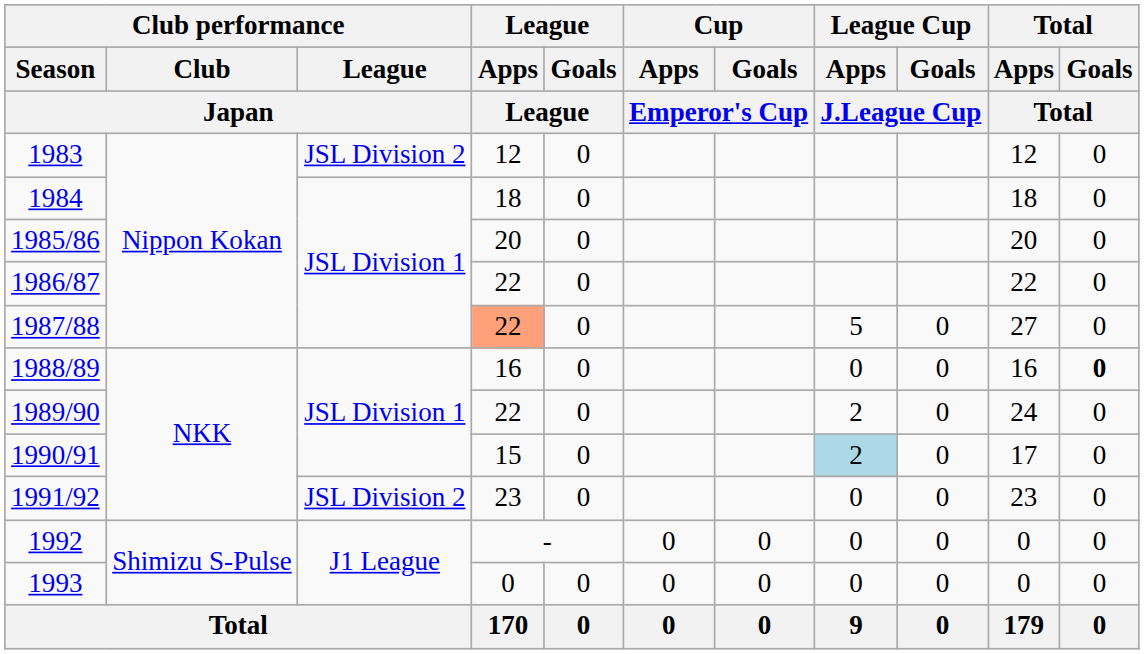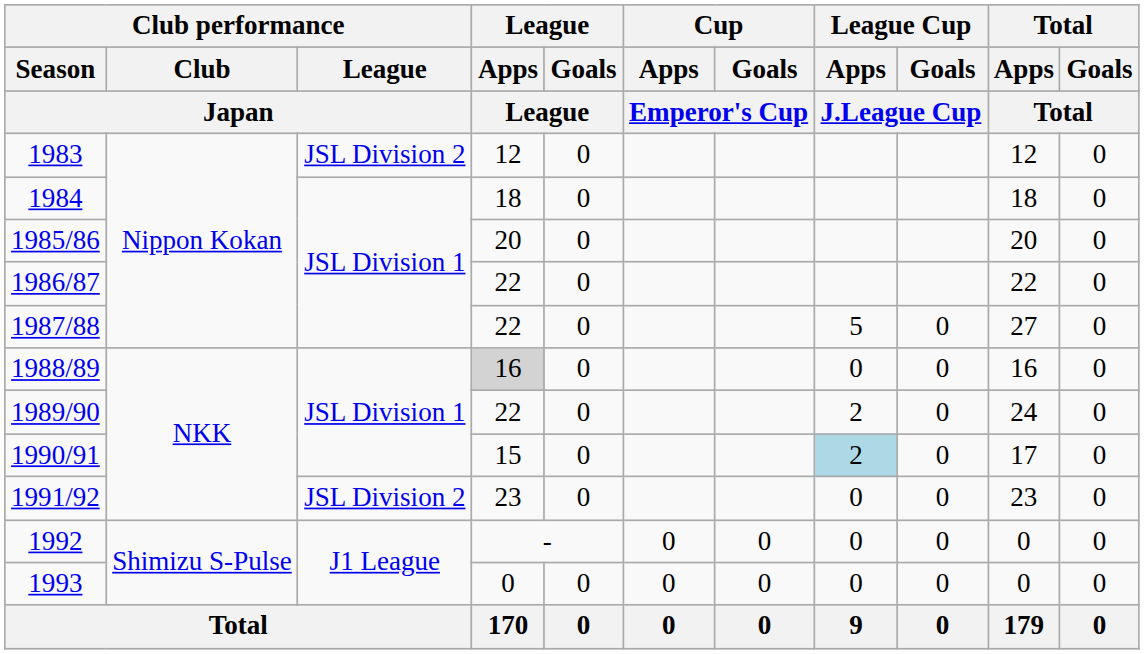(508, 326) lightsalmon background -> (508, 326) no background
(508, 369) no background -> (508, 369) lightgrey background
(1099, 369) bold -> (1099, 369) normal
